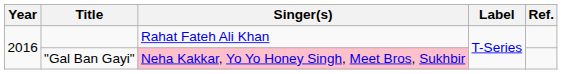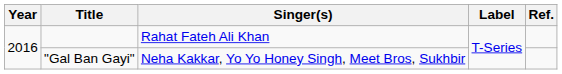(303, 58) pink background -> (303, 58) no background
